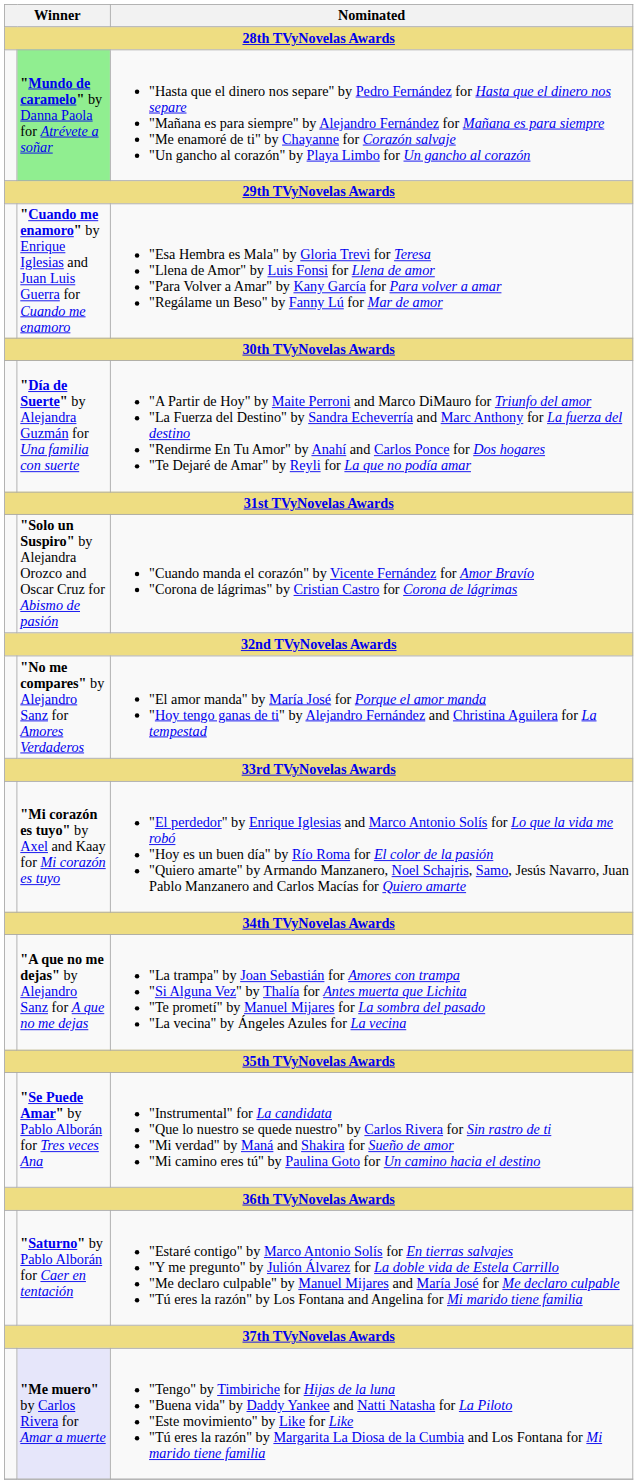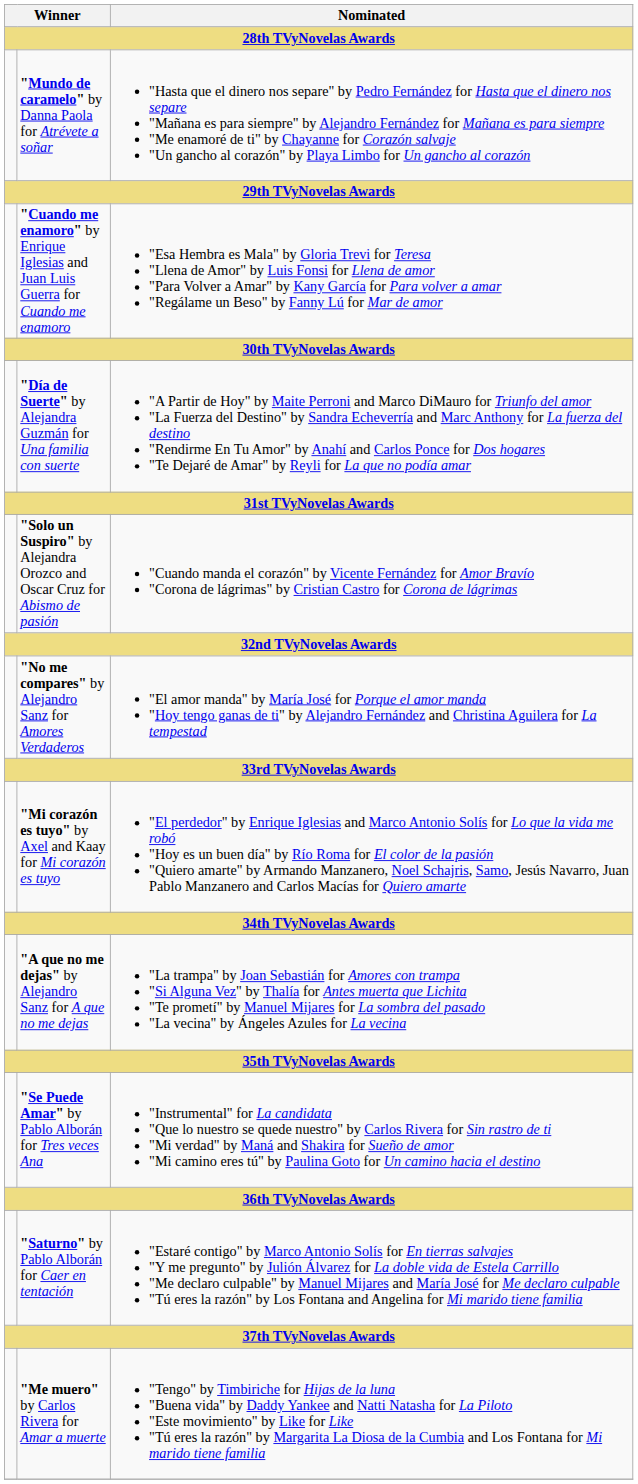(61, 115) lightgreen background -> (61, 115) no background
(63, 1413) lavender background -> (63, 1413) no background
